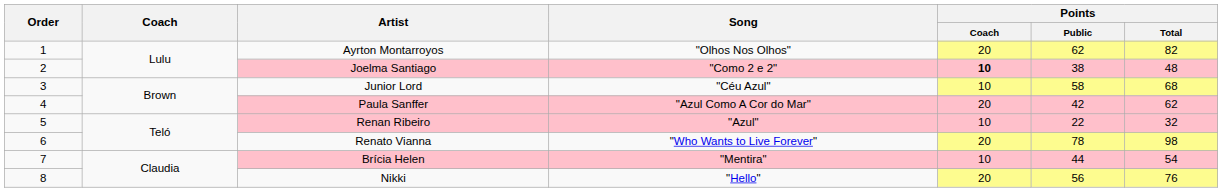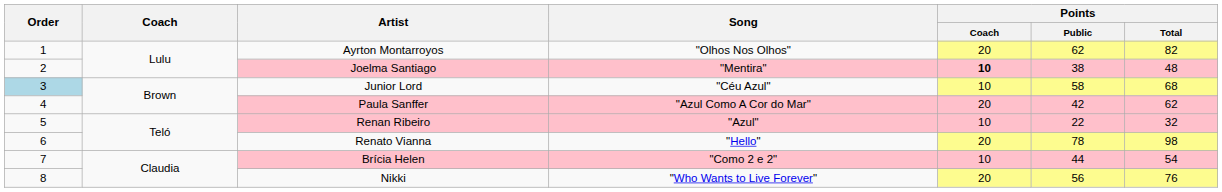(743, 68) "Como 2 e 2" -> (743, 68) "Mentira"
(43, 86) no background -> (43, 86) lightblue background
(743, 141) "Who Wants to Live Forever" -> (743, 141) "Hello"
(743, 159) "Mentira" -> (743, 159) "Como 2 e 2"
(743, 178) "Hello" -> (743, 178) "Who Wants to Live Forever"
